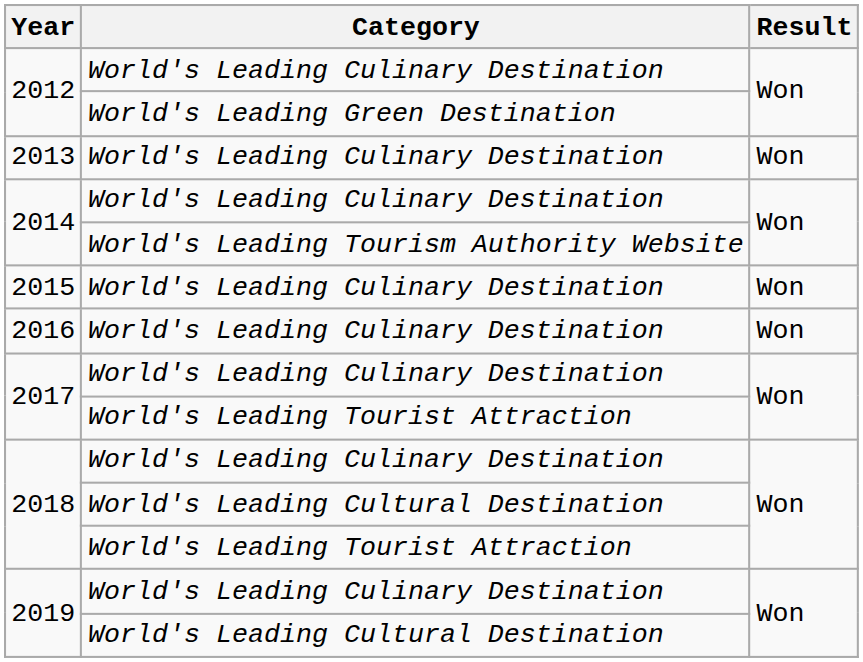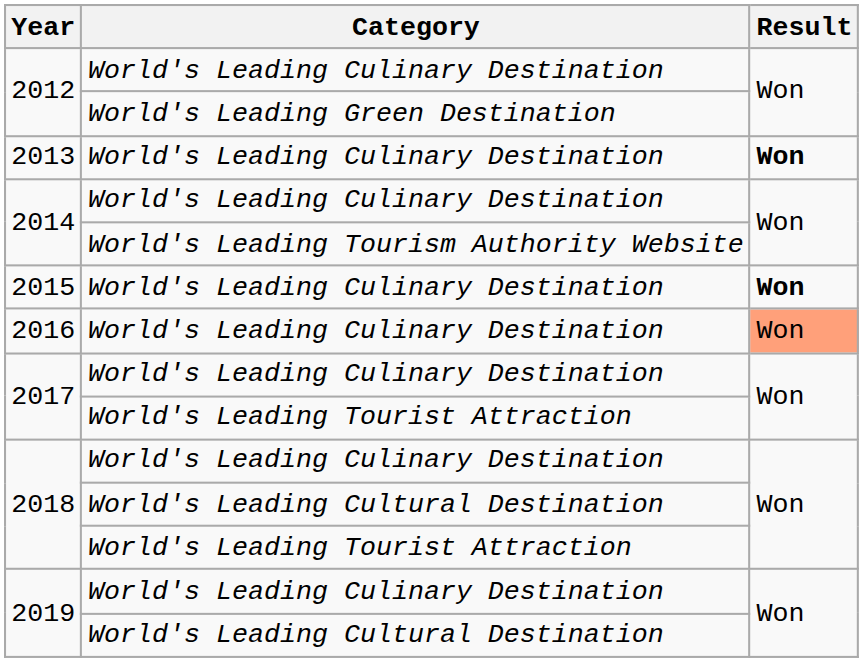(780, 157) normal -> (780, 157) bold
(780, 287) normal -> (780, 287) bold
(780, 331) no background -> (780, 331) lightsalmon background
